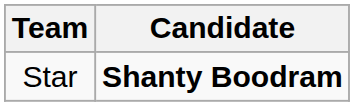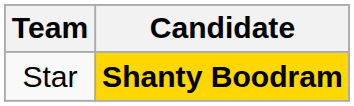(222, 76) no background -> (222, 76) gold background
